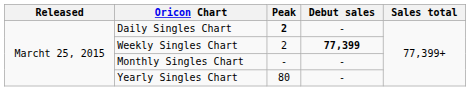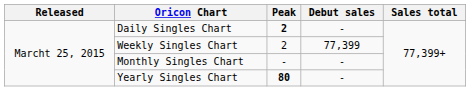(342, 45) bold -> (342, 45) normal
(284, 78) normal -> (284, 78) bold
